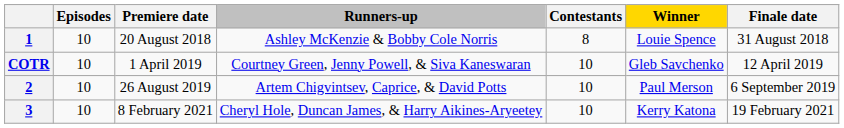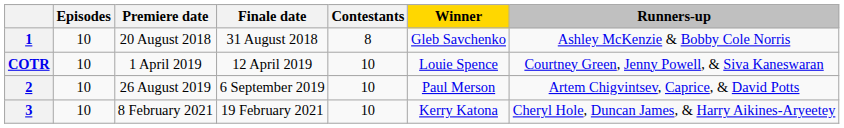columns swapped: (783, 15) <-> (381, 15)
(676, 39) Louie Spence -> (459, 39) Gleb Savchenko
(676, 63) Gleb Savchenko -> (459, 63) Louie Spence
